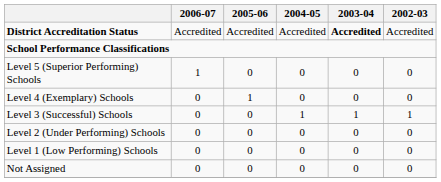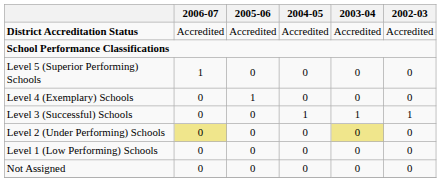(356, 31) bold -> (357, 31) normal
(198, 133) no background -> (200, 133) khaki background
(356, 133) no background -> (357, 133) khaki background
